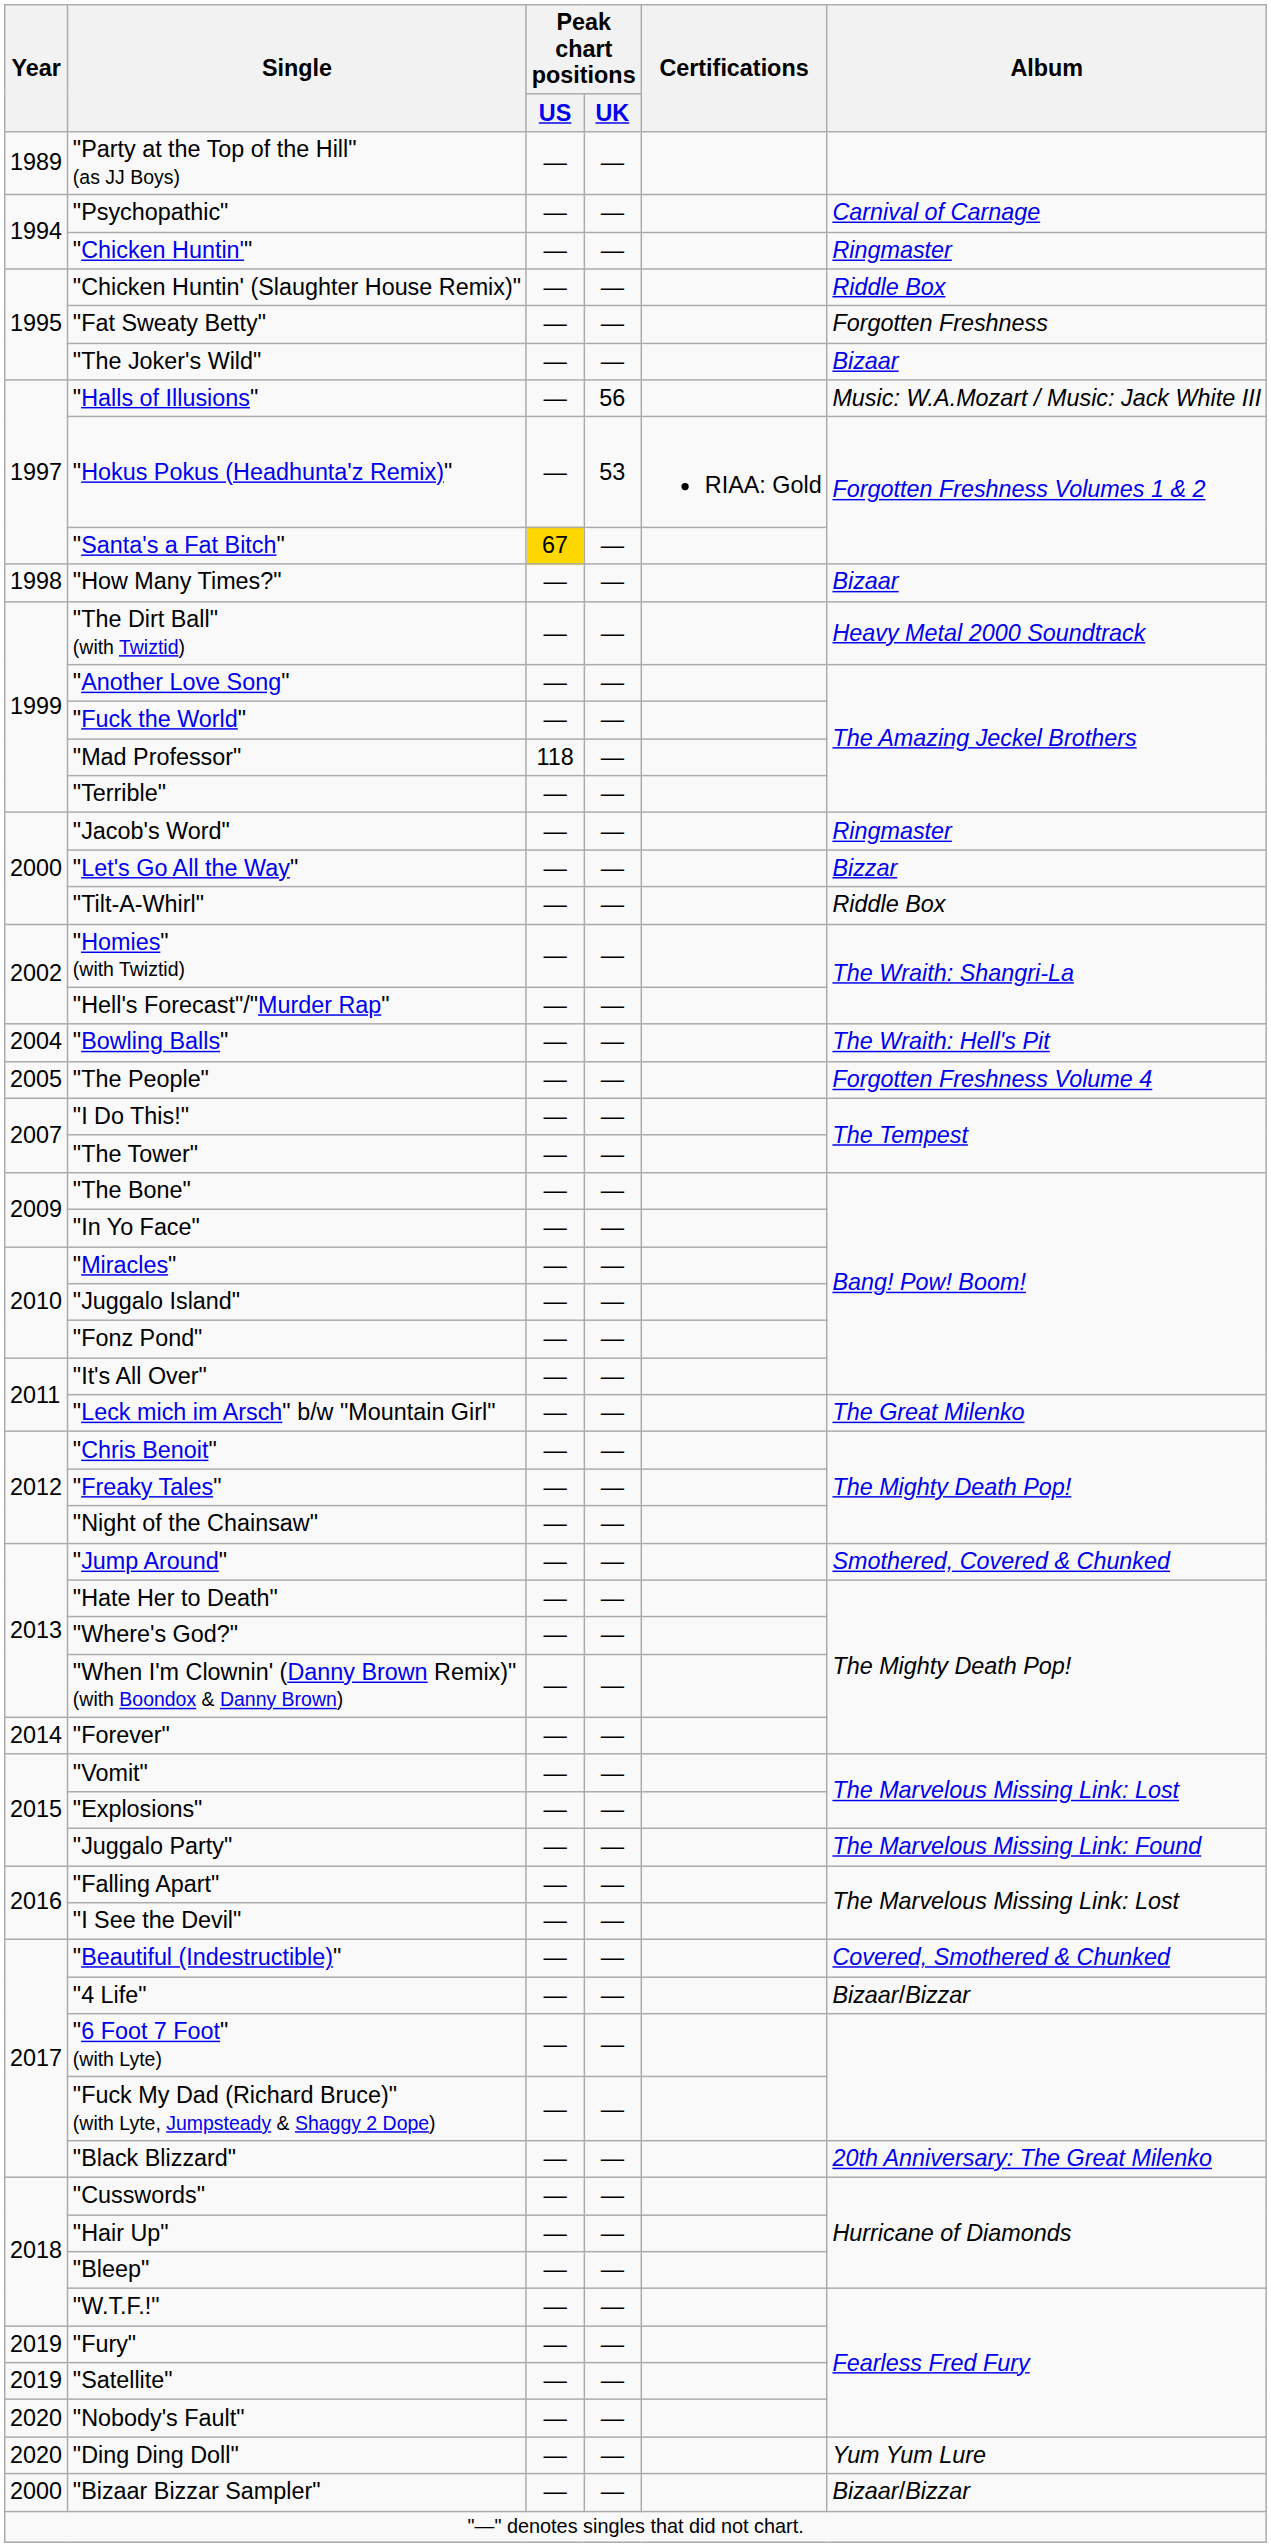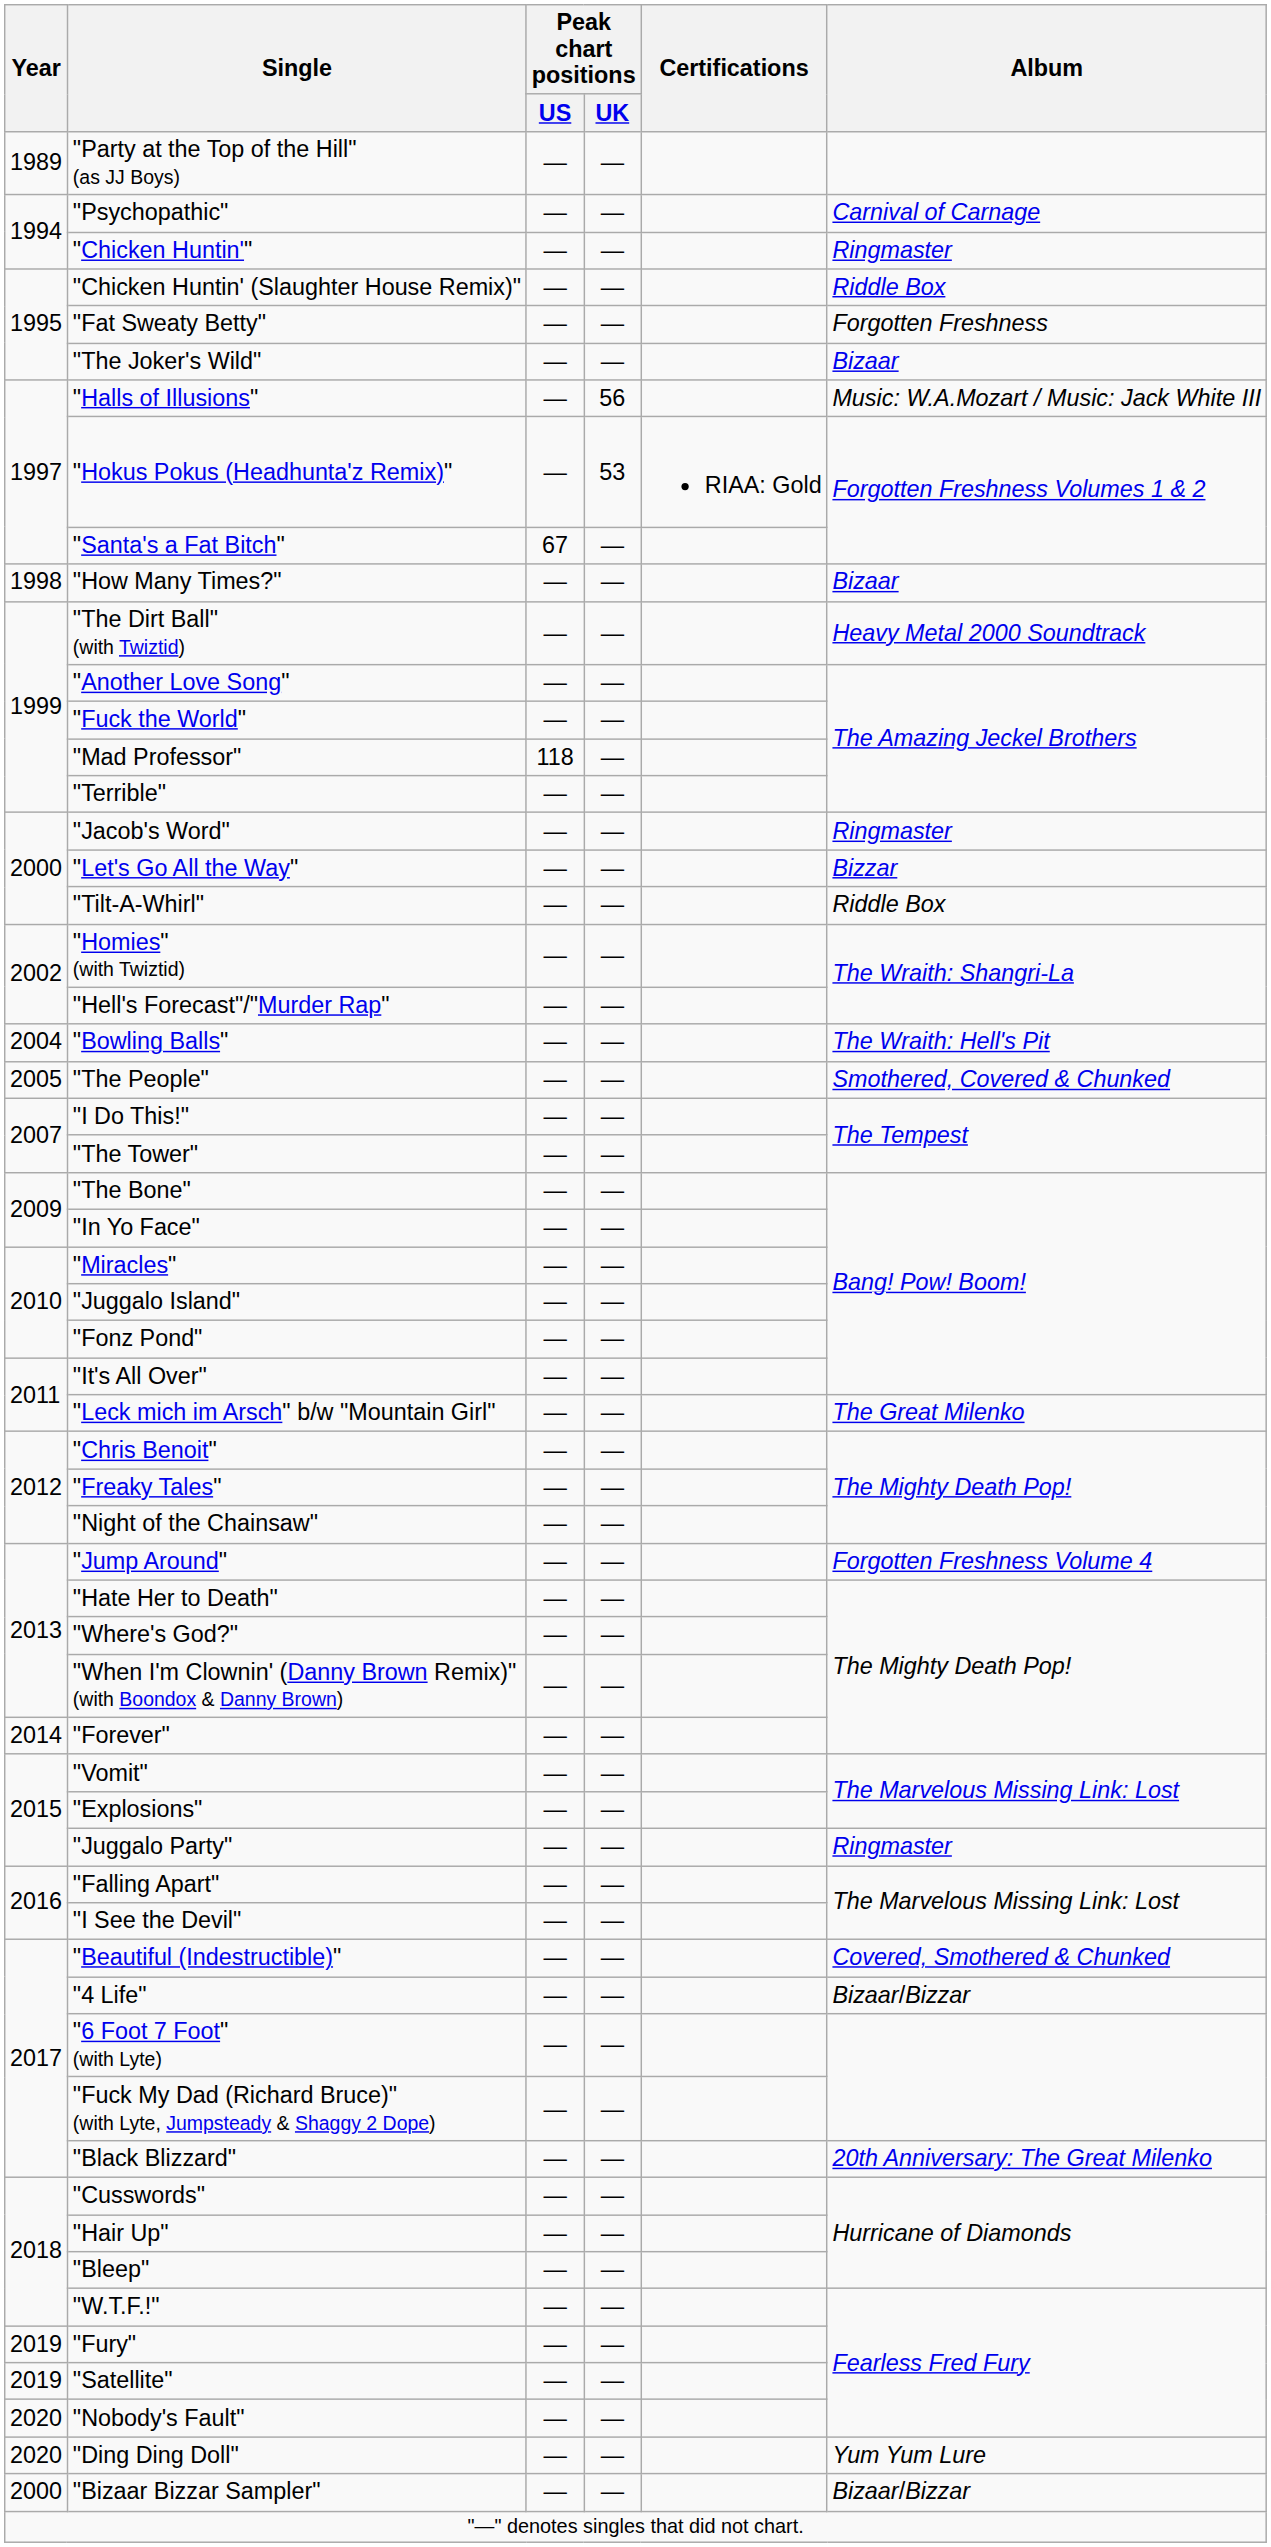(555, 545) gold background -> (555, 545) no background
(992, 1079) Forgotten Freshness Volume 4 -> (1001, 1079) Smothered, Covered & Chunked
(1001, 1561) Smothered, Covered & Chunked -> (992, 1561) Forgotten Freshness Volume 4
(1017, 1846) The Marvelous Missing Link: Found -> (892, 1846) Ringmaster
